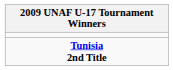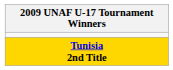(87, 51) no background -> (87, 51) gold background
